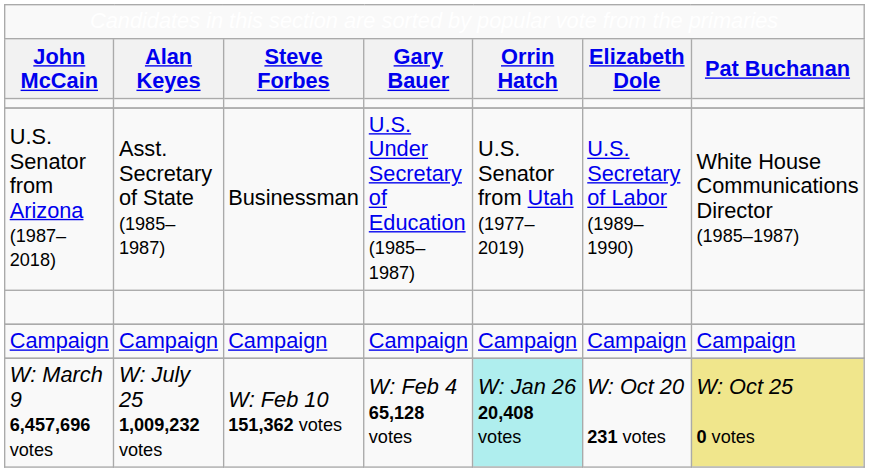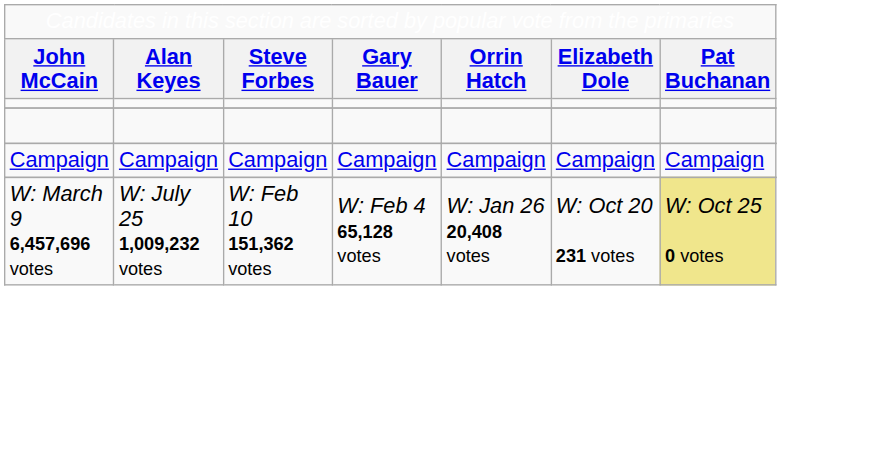- row: (48, 198)
(527, 412) paleturquoise background -> (496, 231) no background
